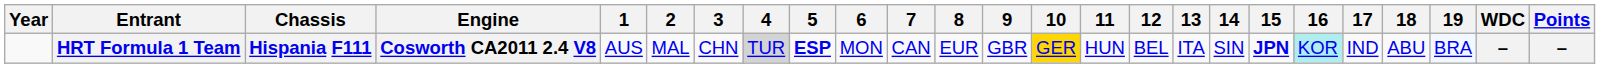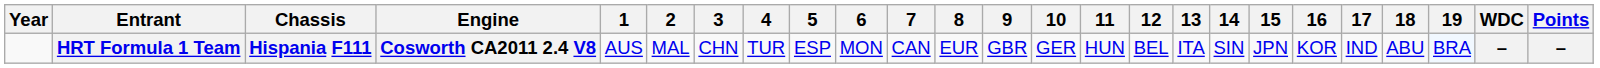(766, 48) lightgrey background -> (766, 48) no background
(812, 48) bold -> (812, 48) normal
(1056, 48) gold background -> (1056, 48) no background
(1271, 48) bold -> (1271, 48) normal
(1318, 48) paleturquoise background -> (1317, 48) no background
